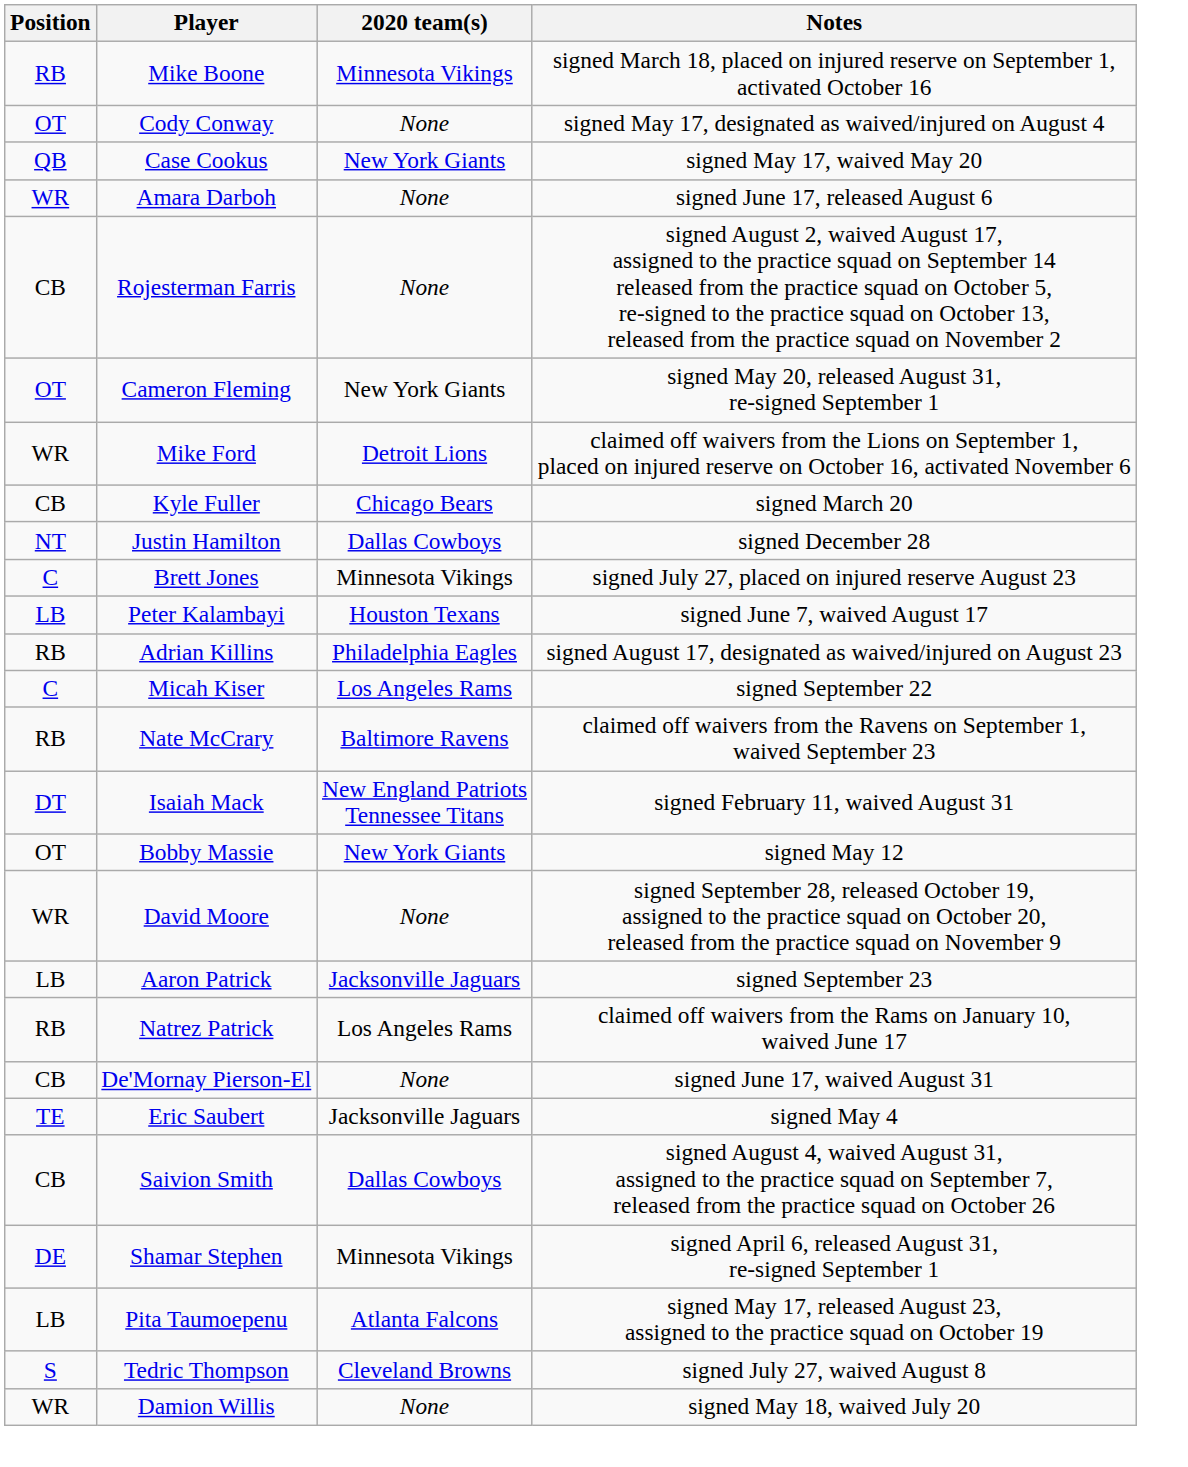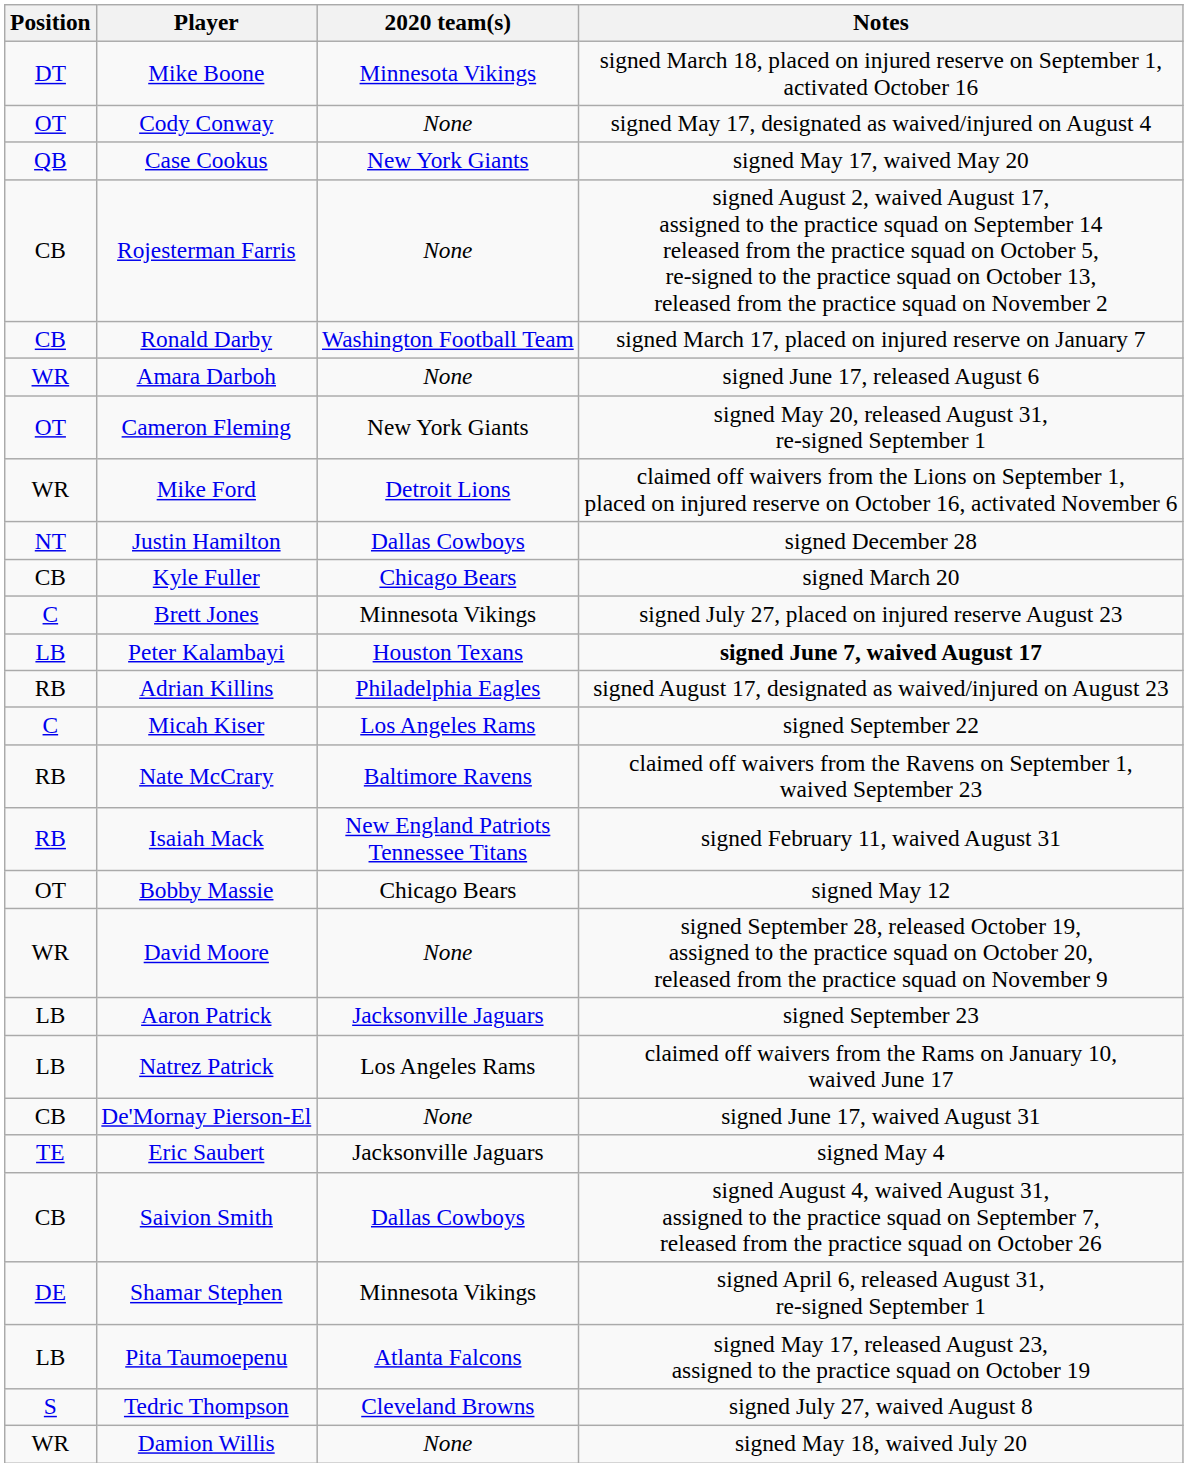(50, 73) RB -> (50, 73) DT
rows swapped: (206, 197) <-> (206, 287)
+ row: (206, 339)
rows swapped: (206, 503) <-> (206, 540)
(834, 614) normal -> (881, 651) bold
(50, 802) DT -> (50, 839) RB
(425, 852) New York Giants -> (448, 889) Chicago Bears
(50, 1029) RB -> (50, 1066) LB
